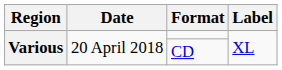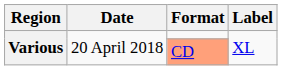(183, 51) no background -> (183, 51) lightsalmon background
